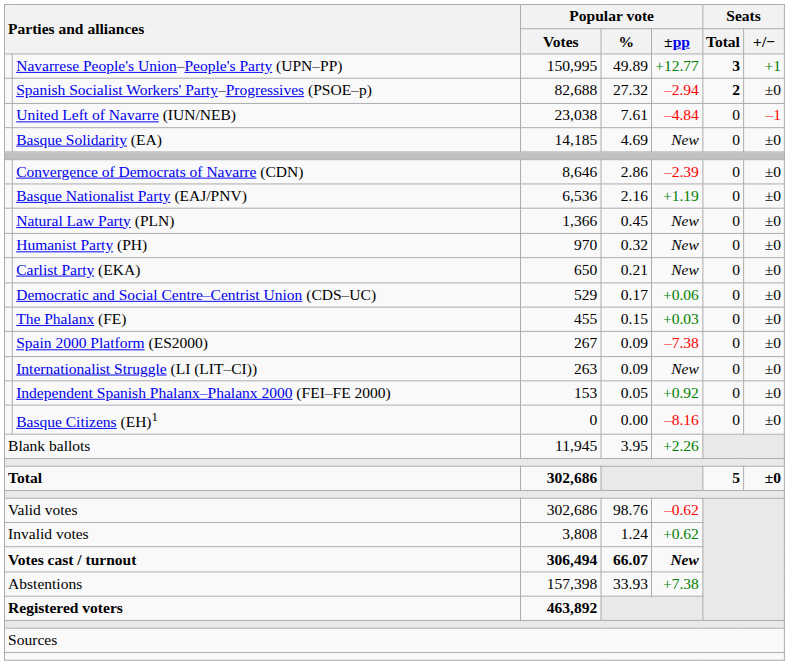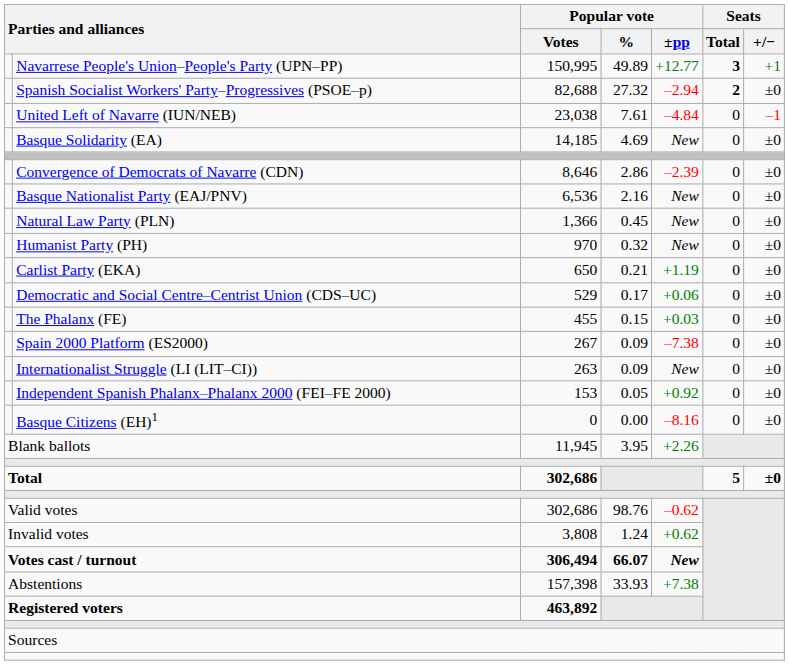(681, 196) +1.19 -> (685, 196) New
(685, 270) New -> (681, 270) +1.19
